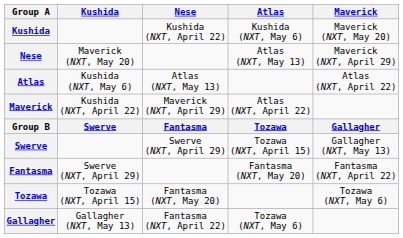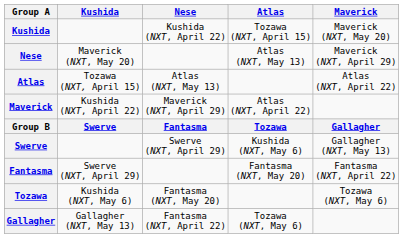(271, 31) Kushida (NXT, May 6) -> (271, 31) Tozawa (NXT, April 15)
(100, 81) Kushida (NXT, May 6) -> (100, 81) Tozawa (NXT, April 15)
(271, 146) Tozawa (NXT, April 15) -> (271, 146) Kushida (NXT, May 6)
(100, 196) Tozawa (NXT, April 15) -> (100, 196) Kushida (NXT, May 6)
